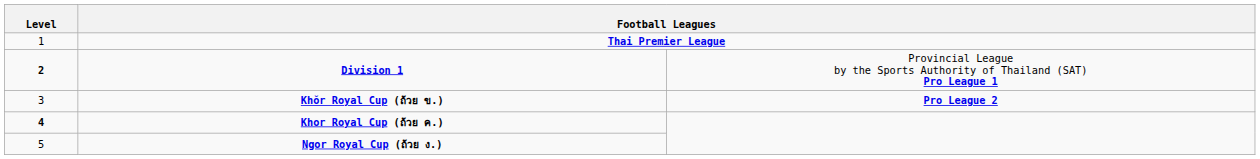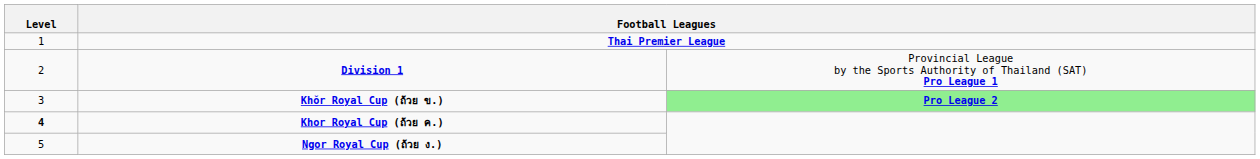(41, 70) bold -> (41, 70) normal
(961, 101) no background -> (961, 101) lightgreen background
